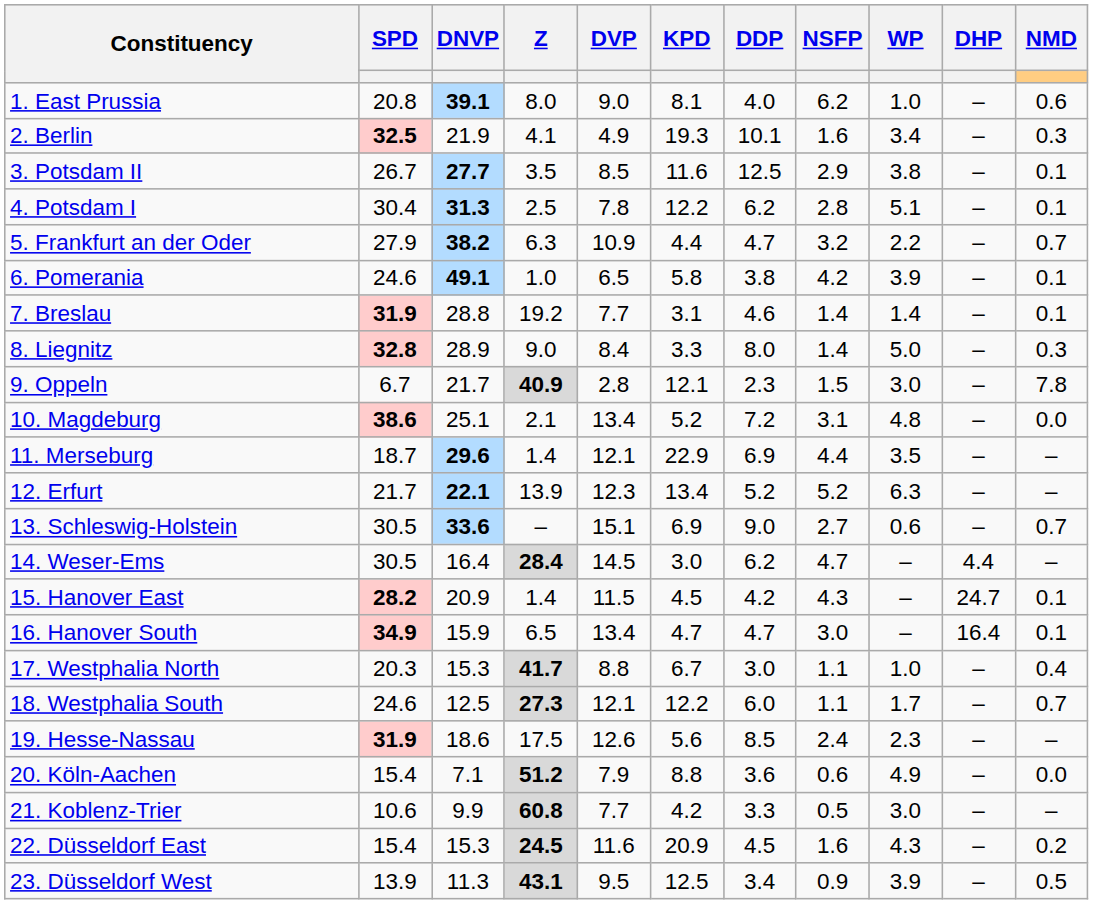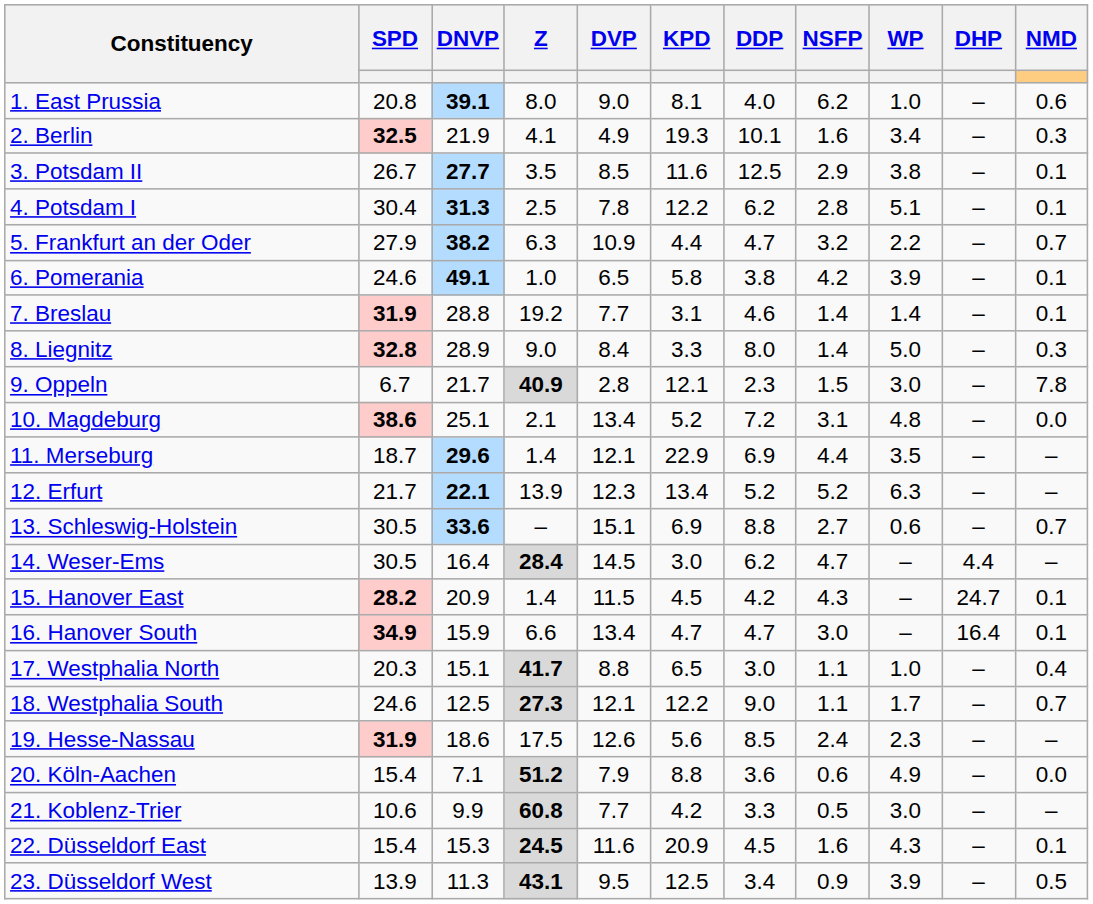(760, 526) 9.0 -> (760, 526) 8.8
(541, 633) 6.5 -> (541, 633) 6.6
(468, 668) 15.3 -> (468, 668) 15.1
(687, 668) 6.7 -> (687, 668) 6.5
(760, 704) 6.0 -> (760, 704) 9.0
(1051, 846) 0.2 -> (1051, 846) 0.1
